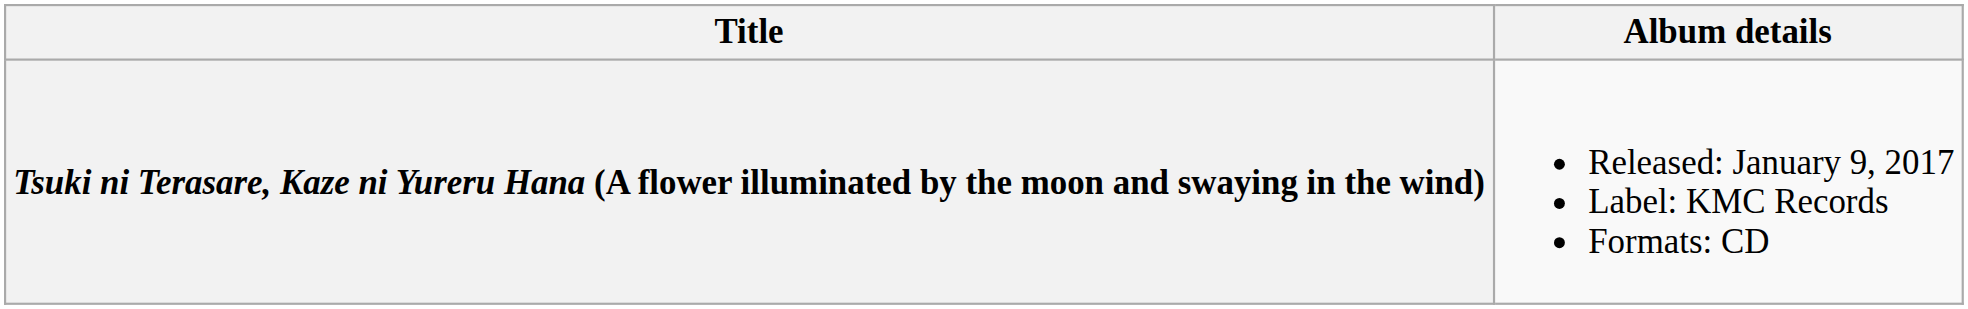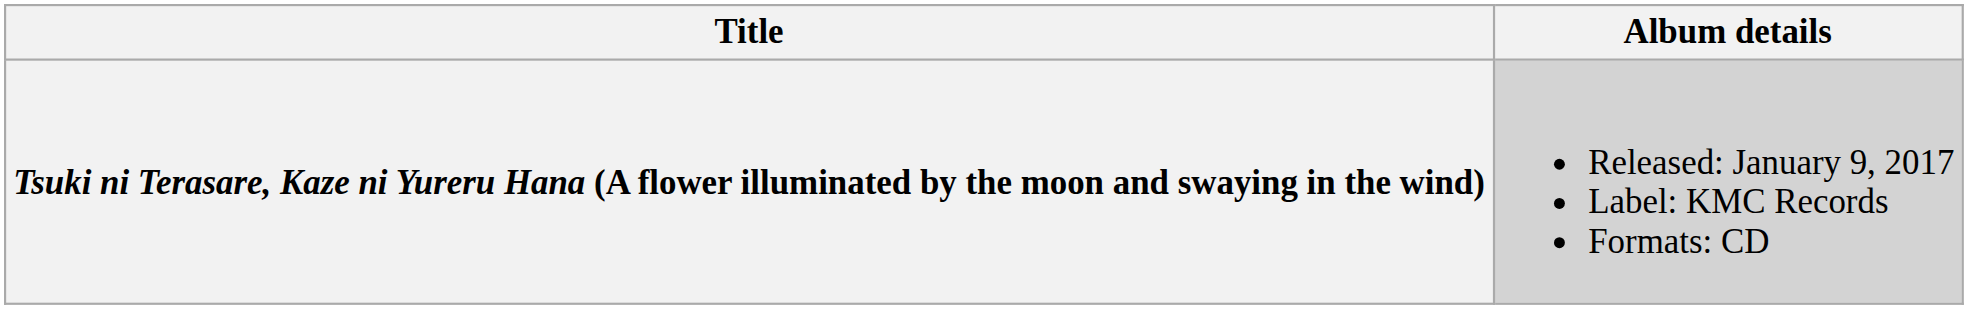(1728, 201) no background -> (1728, 201) lightgrey background
